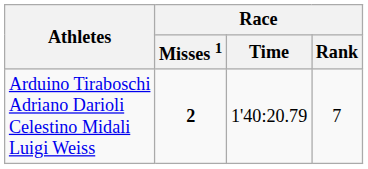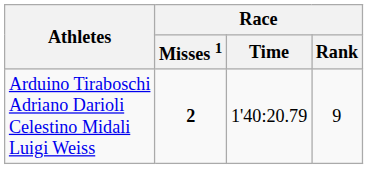(337, 116) 7 -> (337, 116) 9
